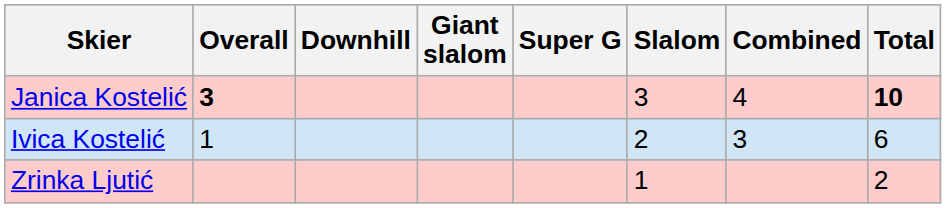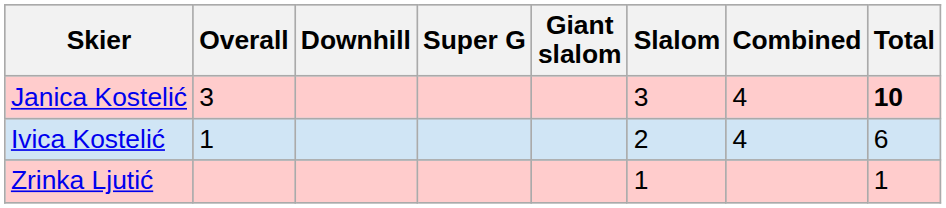columns swapped: (570, 40) <-> (465, 40)
(207, 97) bold -> (207, 97) normal
(740, 138) 3 -> (740, 138) 4
(881, 180) 2 -> (881, 180) 1
